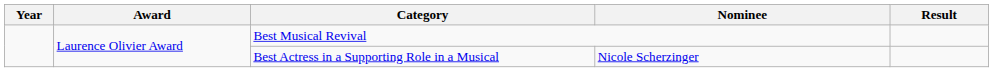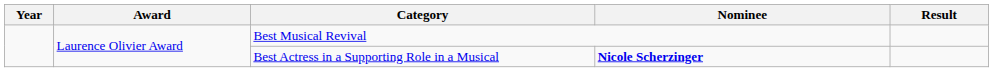(648, 56) normal -> (650, 56) bold
